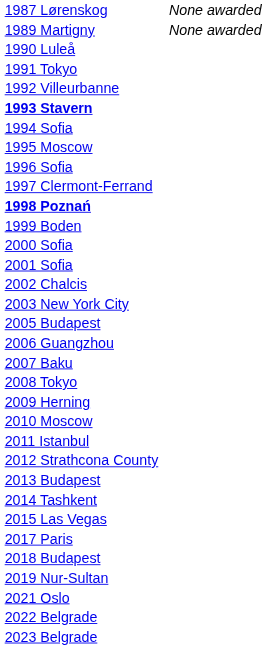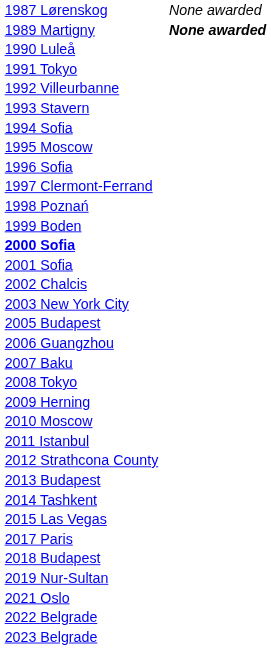(215, 30) normal -> (218, 30) bold
(49, 108) bold -> (47, 108) normal
(48, 206) bold -> (47, 206) normal
(39, 245) normal -> (40, 245) bold
